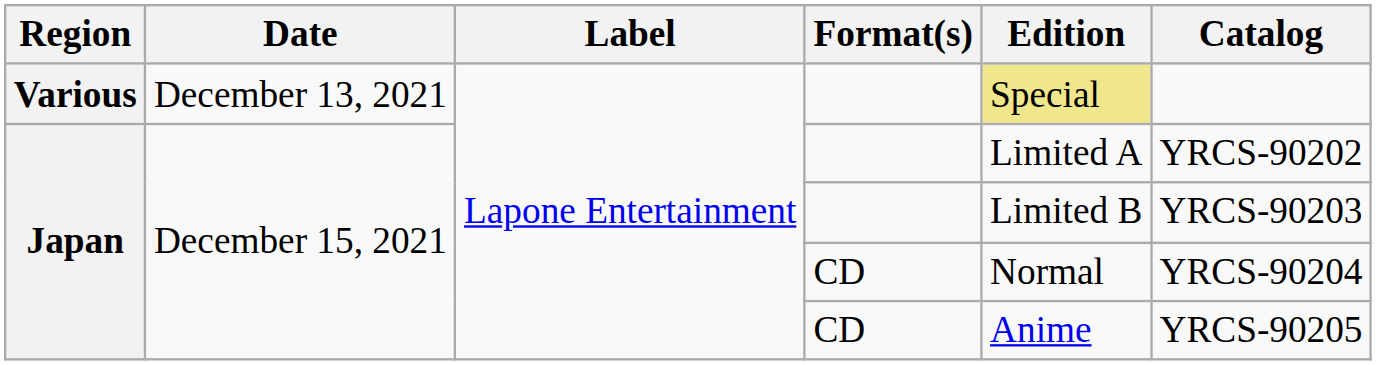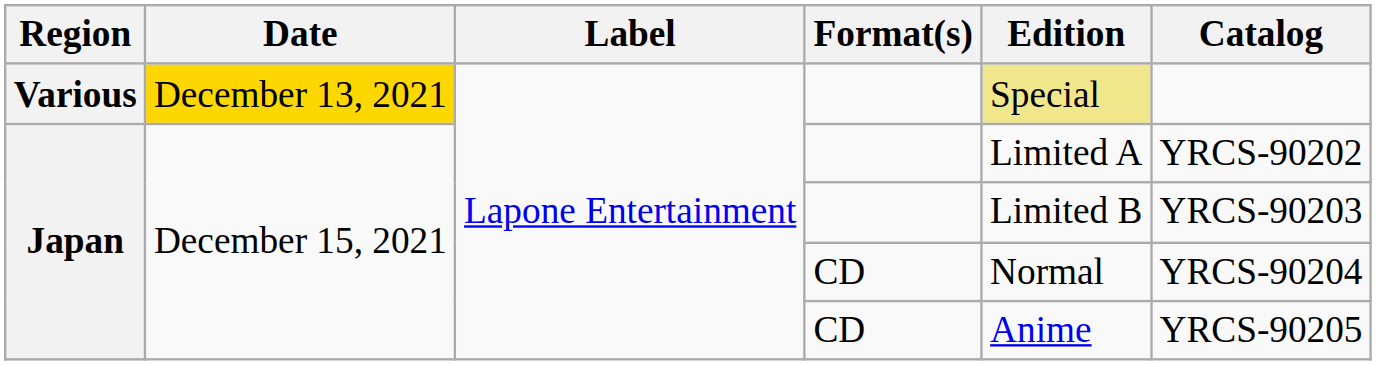(300, 93) no background -> (300, 93) gold background
